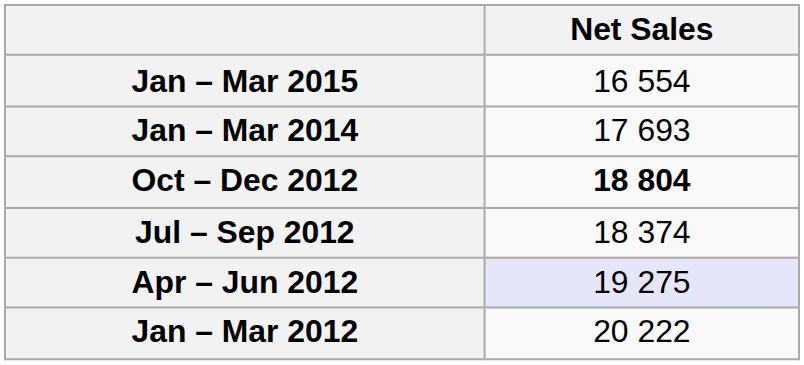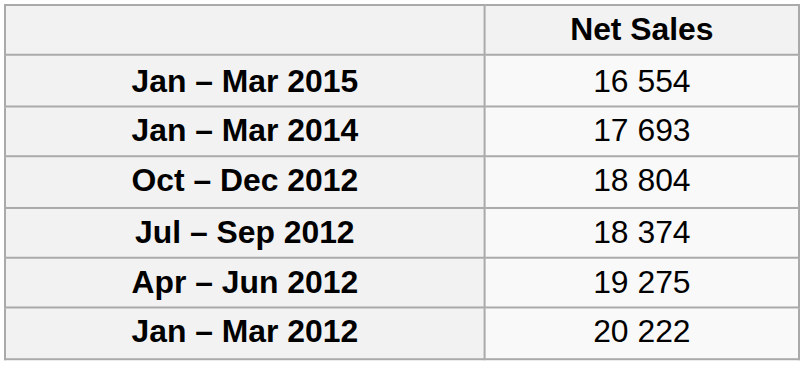(642, 181) bold -> (642, 181) normal
(642, 282) lavender background -> (642, 282) no background
